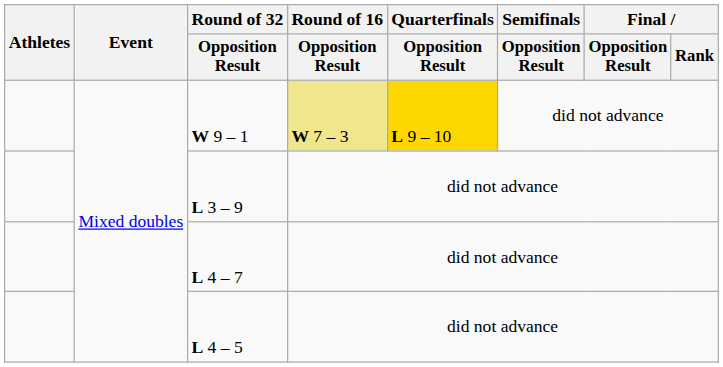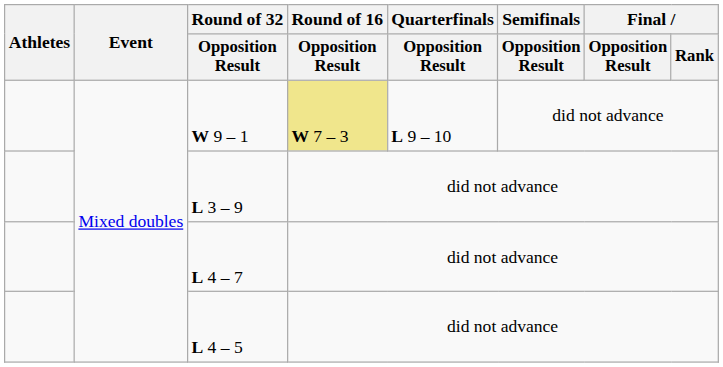(421, 136) gold background -> (421, 136) no background
